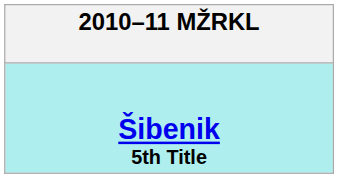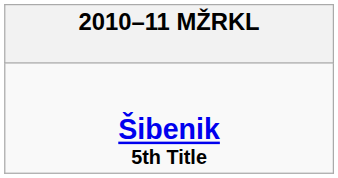(169, 140) paleturquoise background -> (169, 140) no background
